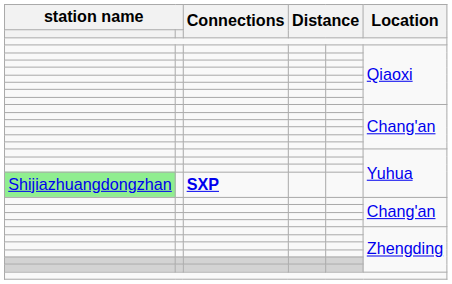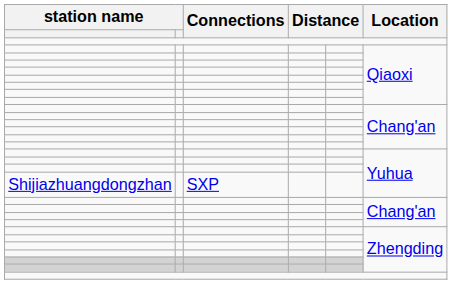(90, 184) lightgreen background -> (90, 184) no background
(203, 184) bold -> (203, 184) normal
